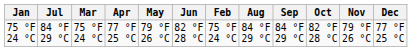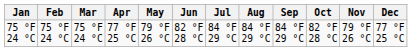columns swapped: (222, 12) <-> (55, 12)
